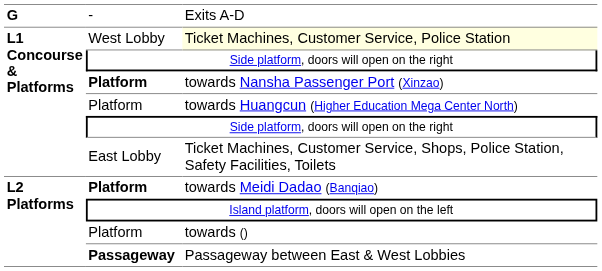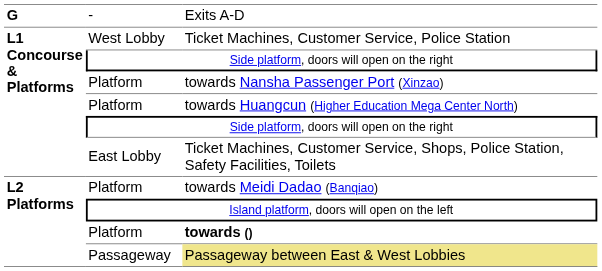(347, 38) lightyellow background -> (347, 38) no background
(118, 82) bold -> (115, 82) normal
(118, 187) bold -> (115, 187) normal
(216, 232) normal -> (219, 232) bold
(132, 255) bold -> (130, 255) normal
(325, 255) no background -> (325, 255) khaki background
